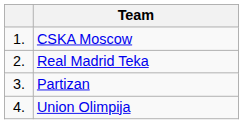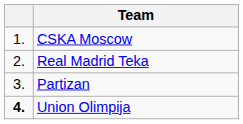(19, 107) normal -> (19, 107) bold
